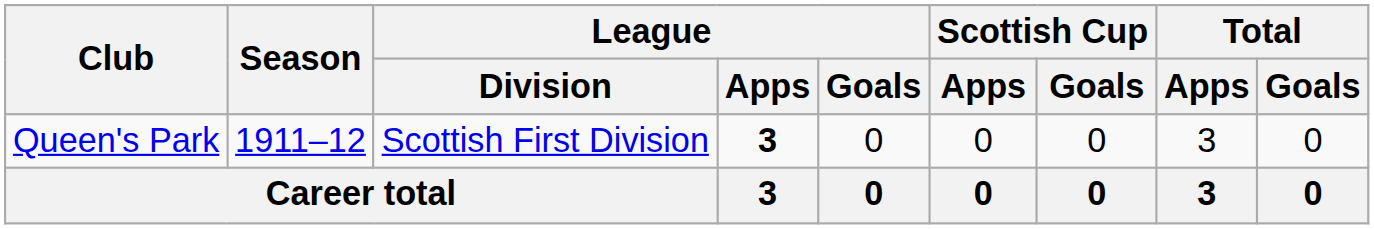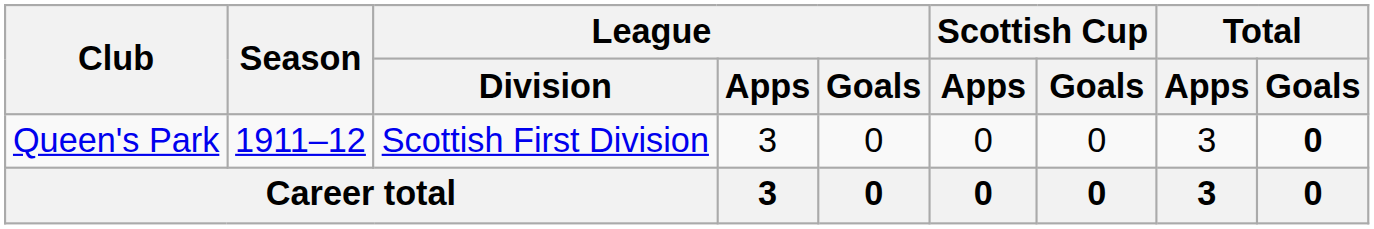(768, 140) bold -> (768, 140) normal
(1313, 140) normal -> (1313, 140) bold
